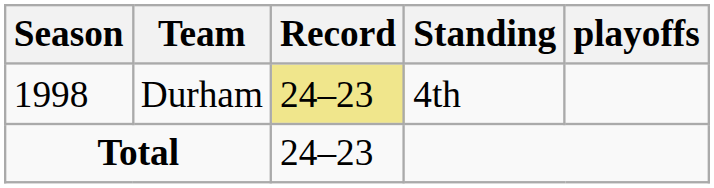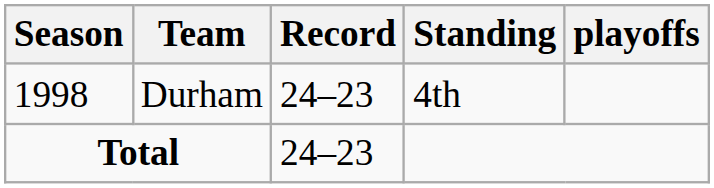(327, 93) khaki background -> (327, 93) no background
